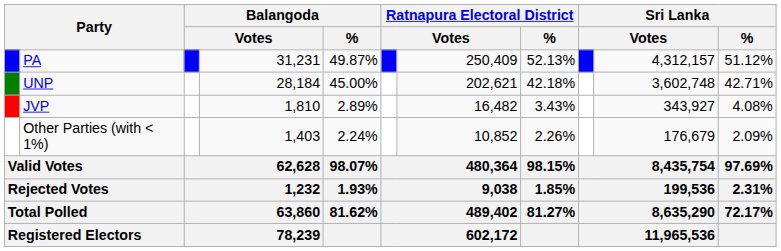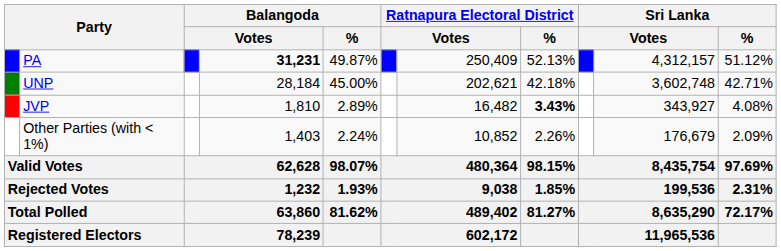(298, 60) normal -> (298, 60) bold
(555, 106) normal -> (555, 106) bold
